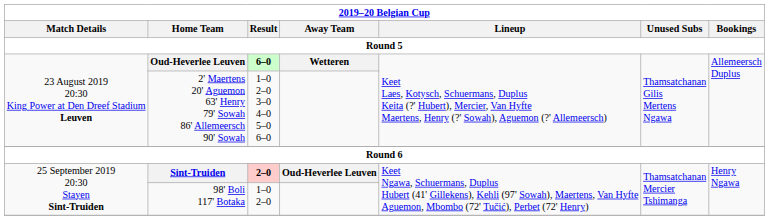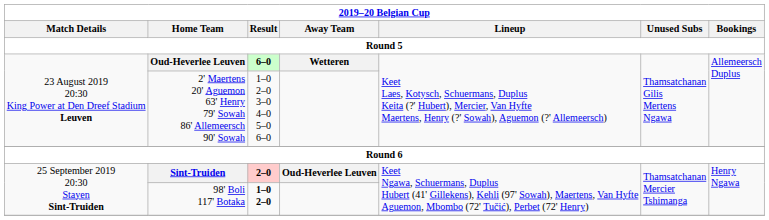(264, 196) normal -> (264, 196) bold
